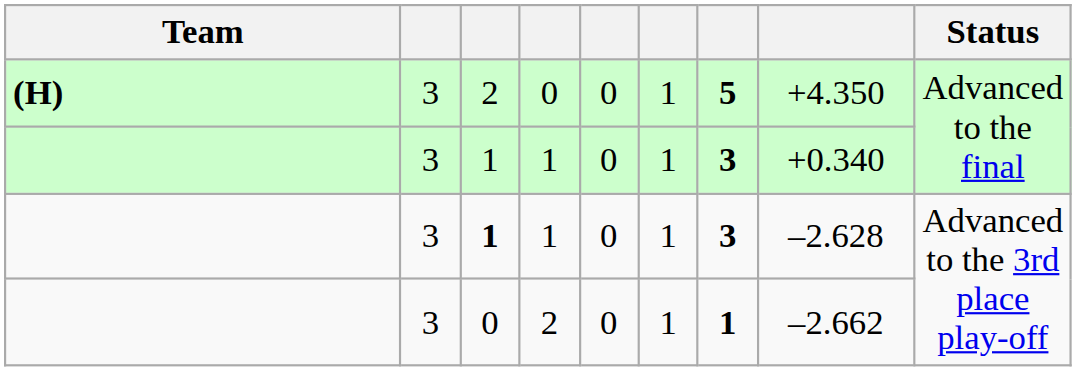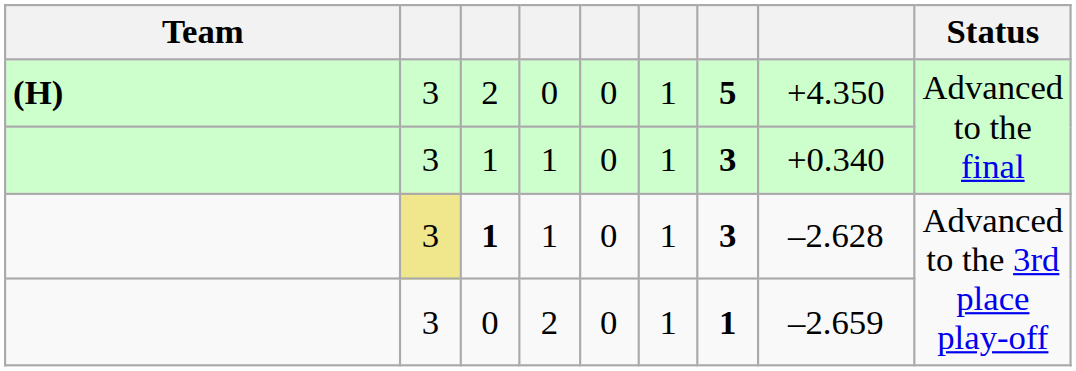(431, 235) no background -> (431, 235) khaki background
(836, 321) –2.662 -> (836, 321) –2.659
